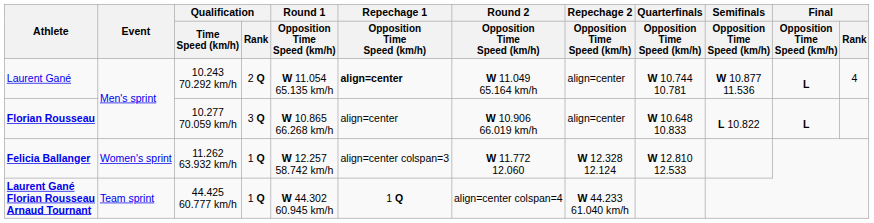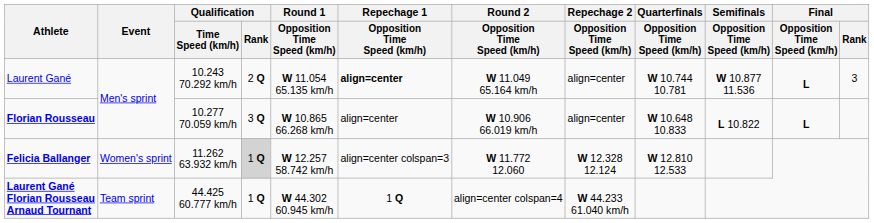(854, 79) 4 -> (854, 79) 3
(256, 159) no background -> (256, 159) lightgrey background
